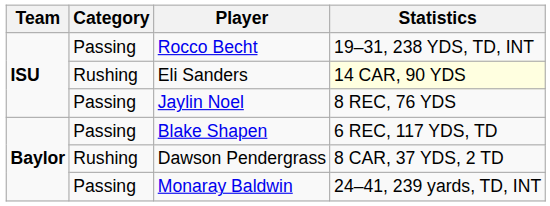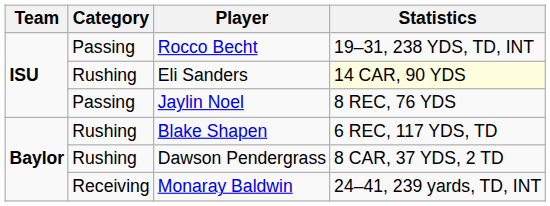(105, 130) Passing -> (105, 130) Rushing
(105, 186) Passing -> (111, 186) Receiving
